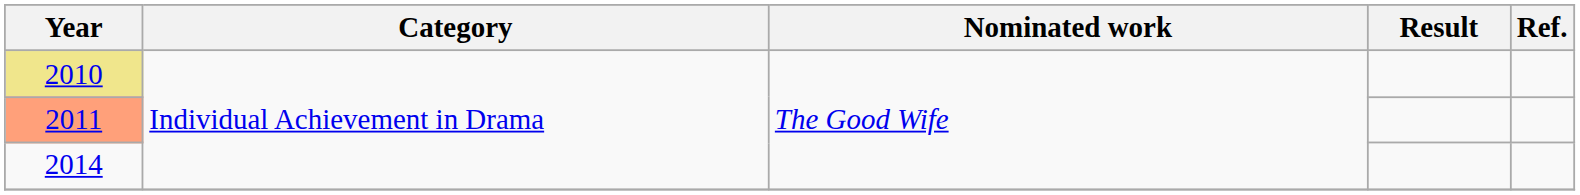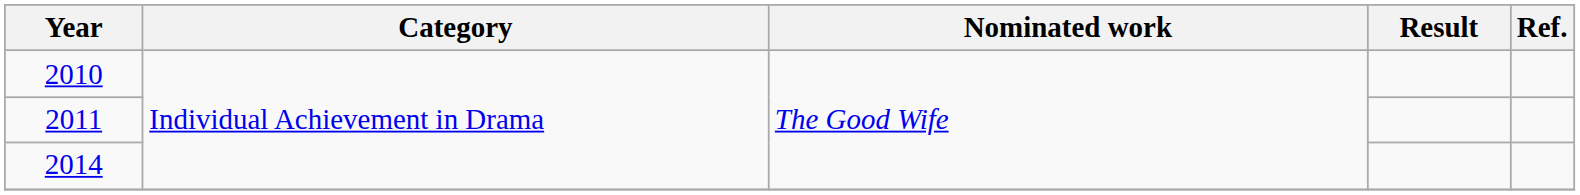(74, 73) khaki background -> (74, 73) no background
(74, 119) lightsalmon background -> (74, 119) no background
